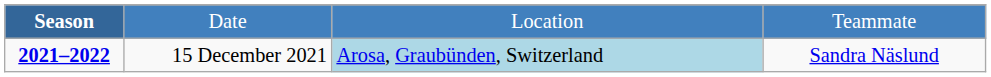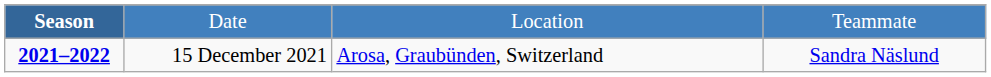(470, 55) lightblue background -> (470, 55) no background
